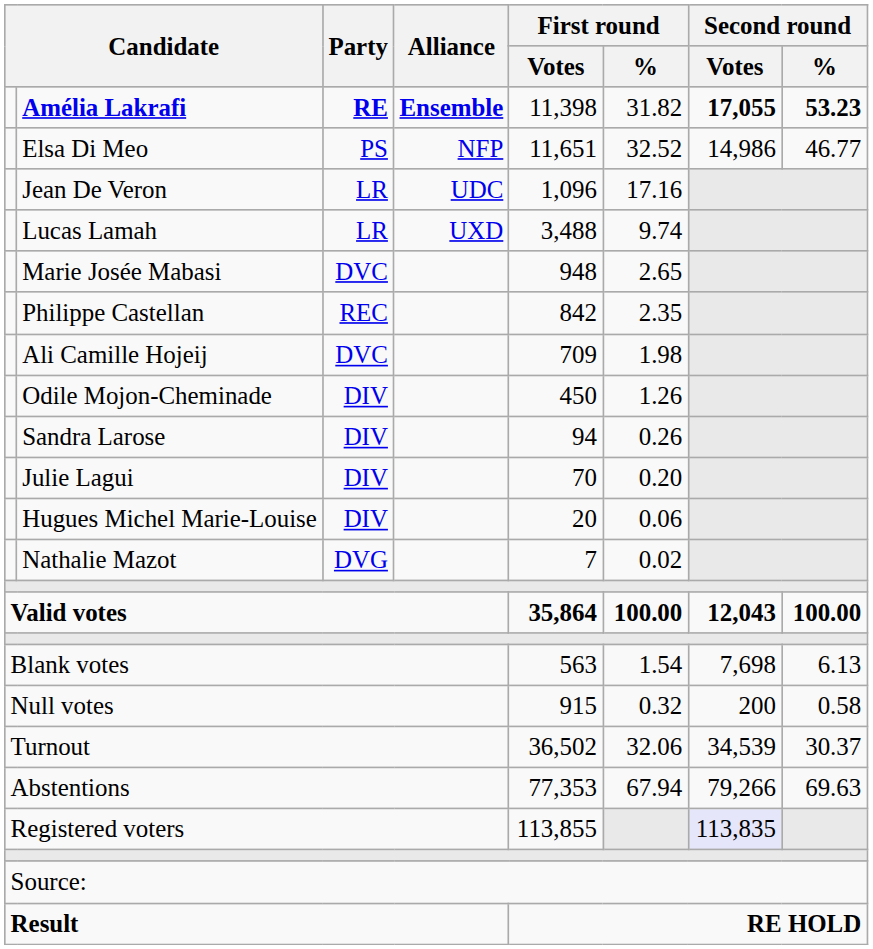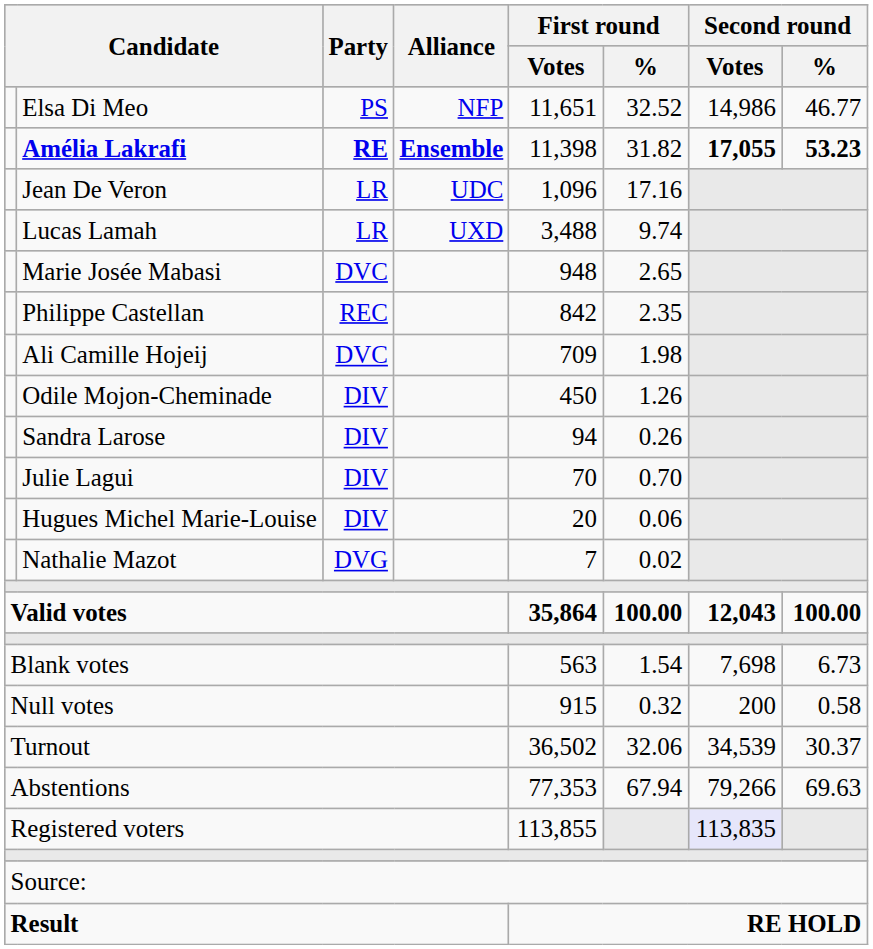rows swapped: (85, 148) <-> (104, 107)
(660, 477) 0.20 -> (660, 477) 0.70
(839, 664) 6.13 -> (839, 664) 6.73
